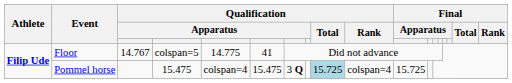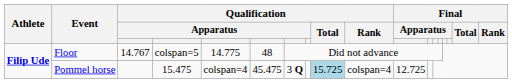(267, 52) 41 -> (267, 52) 48
(267, 70) 15.475 -> (267, 70) 45.475
(411, 70) 15.725 -> (411, 70) 12.725
